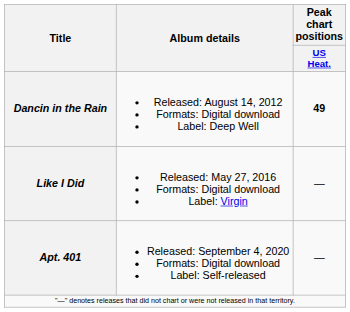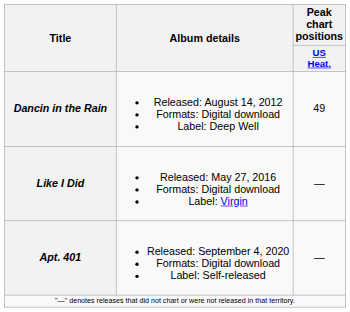(319, 108) bold -> (319, 108) normal
